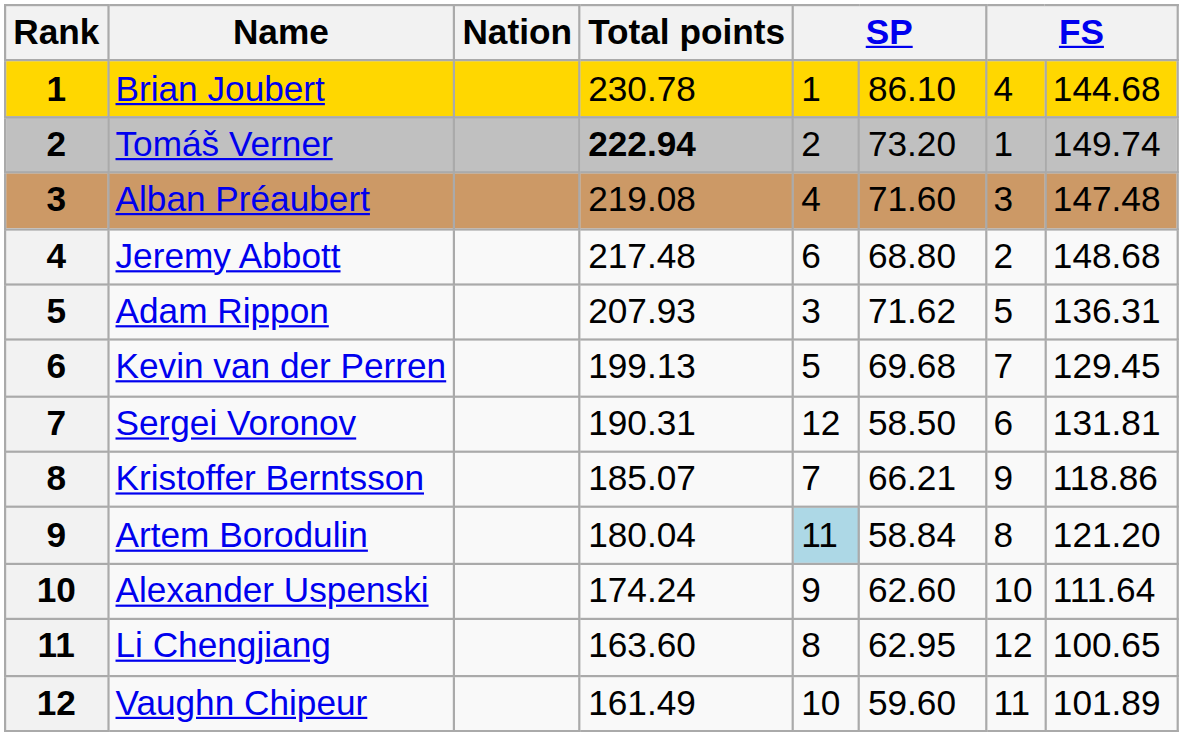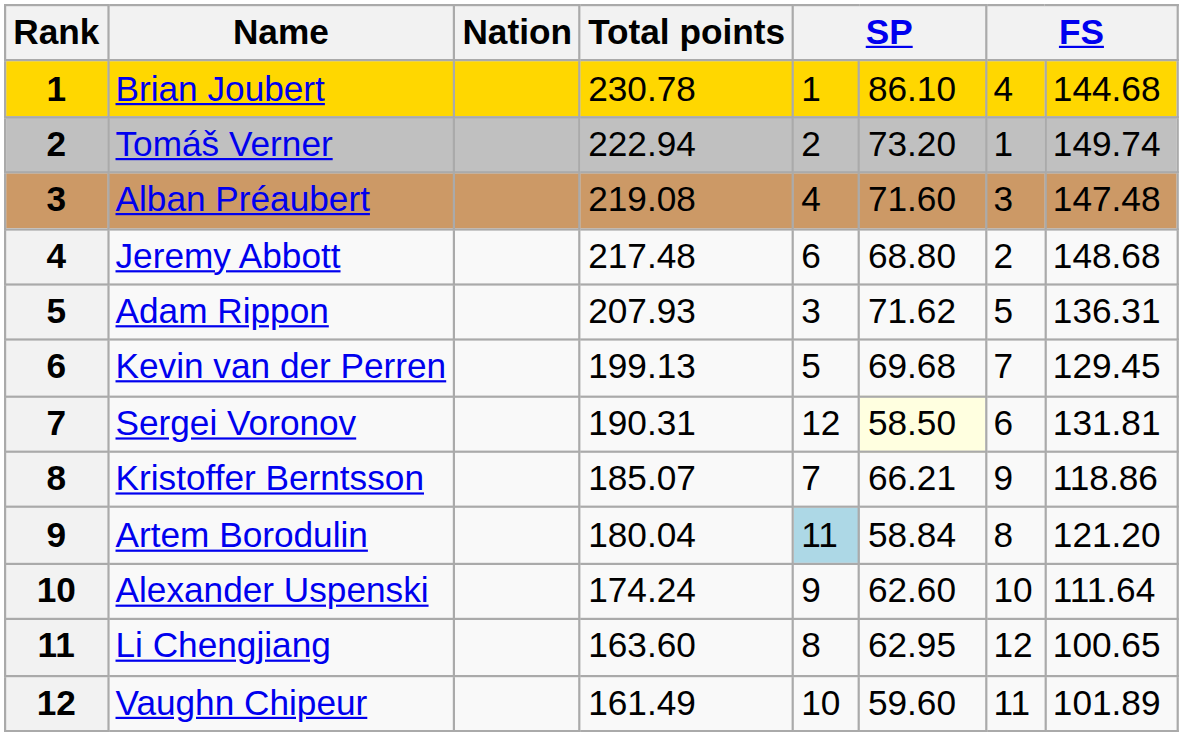(642, 144) bold -> (642, 144) normal
(912, 423) no background -> (912, 423) lightyellow background
